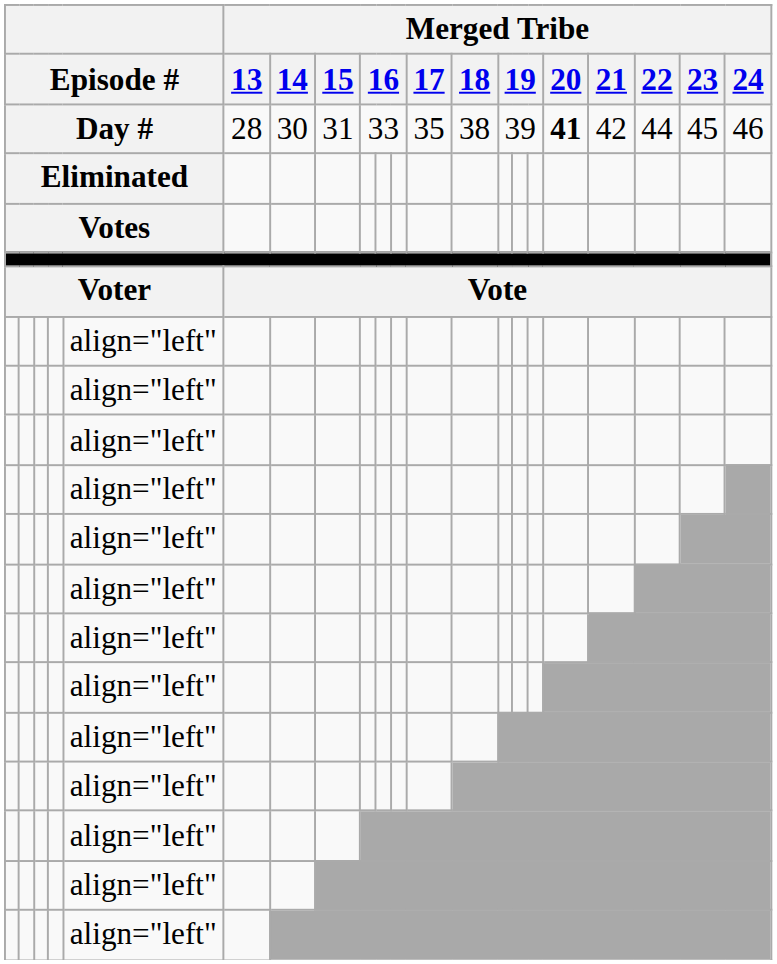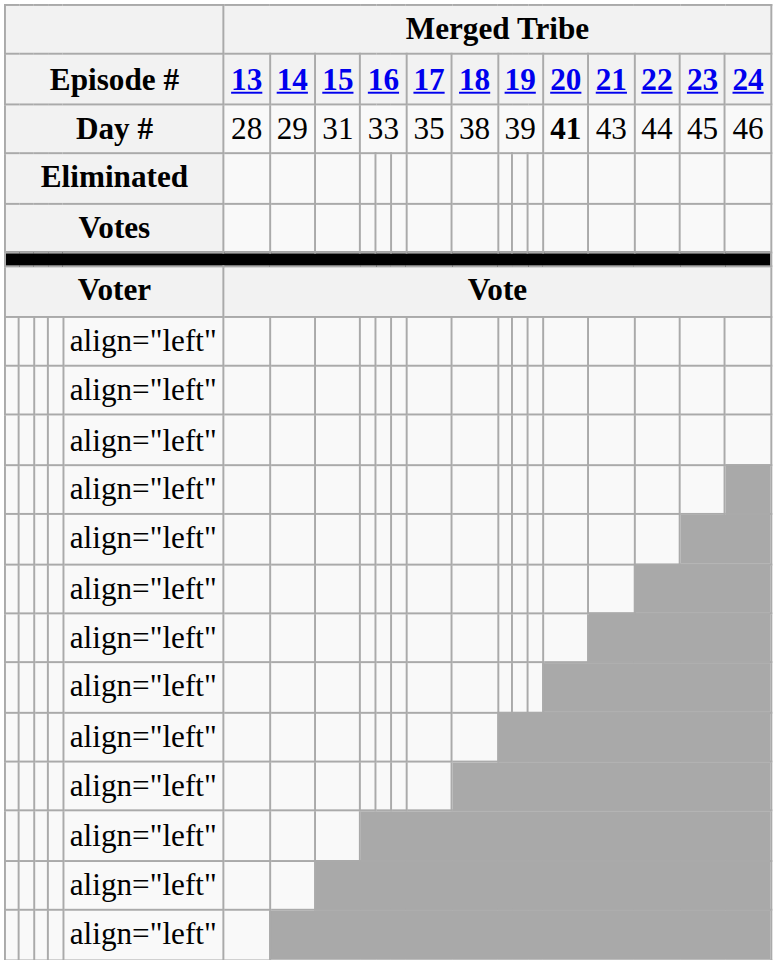(292, 128) 30 -> (292, 128) 29
(611, 128) 42 -> (611, 128) 43
